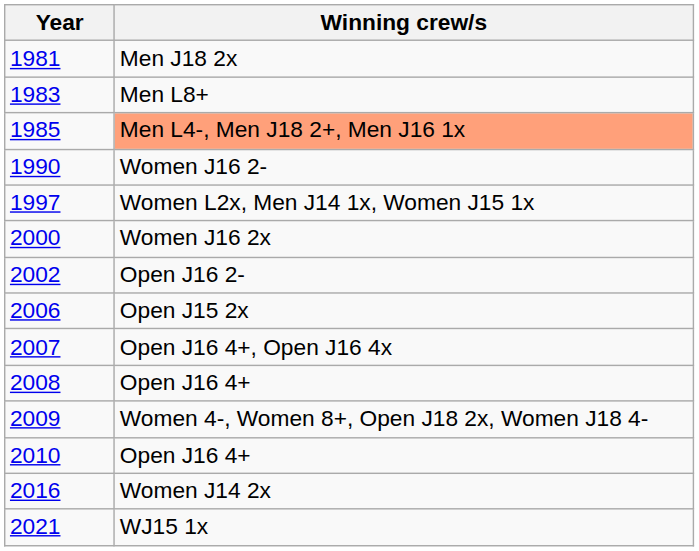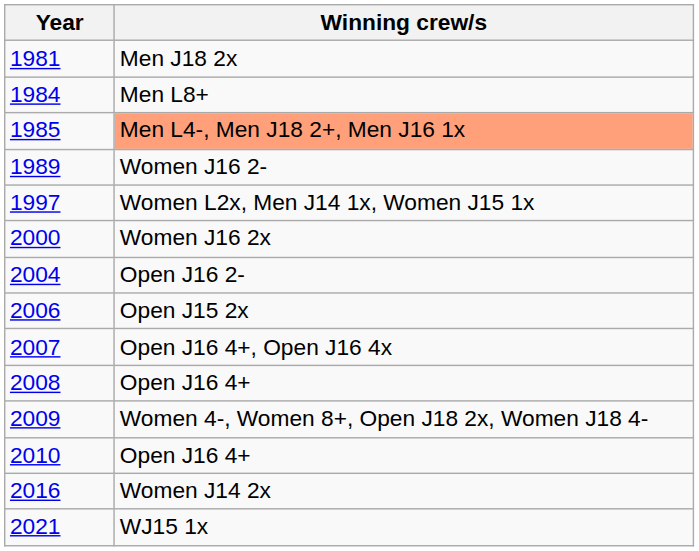(35, 94) 1983 -> (35, 94) 1984
(35, 166) 1990 -> (35, 166) 1989
(35, 274) 2002 -> (35, 274) 2004
